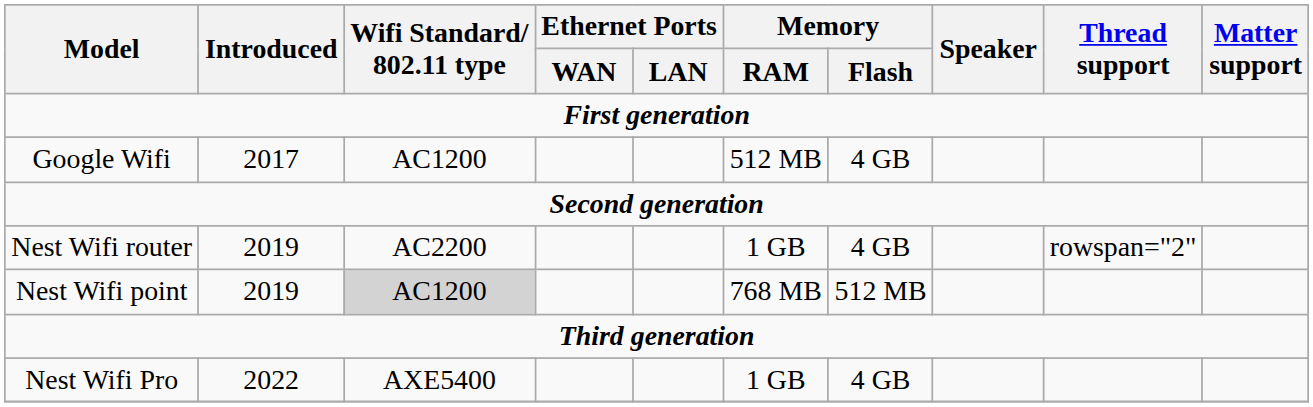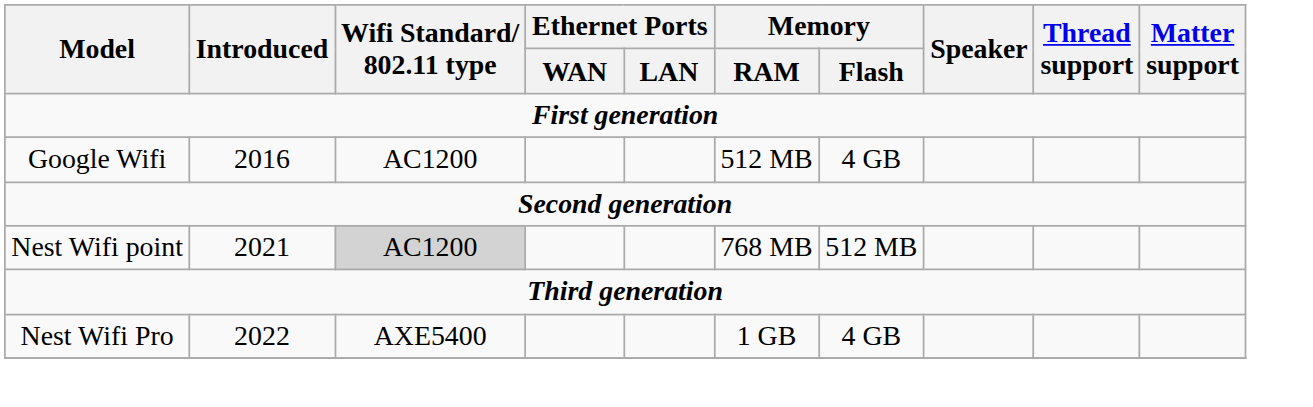(271, 159) 2017 -> (262, 159) 2016
- row: (102, 247)
(271, 291) 2019 -> (262, 247) 2021
